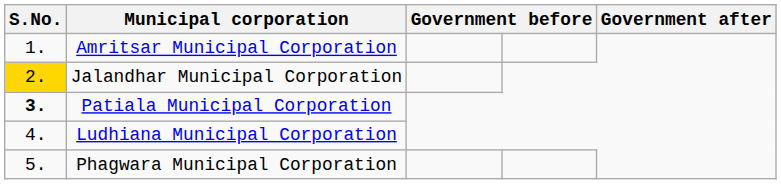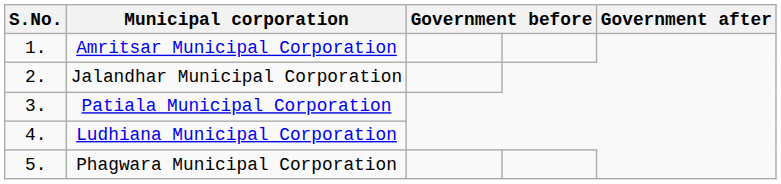(36, 77) gold background -> (36, 77) no background
(36, 106) bold -> (36, 106) normal
